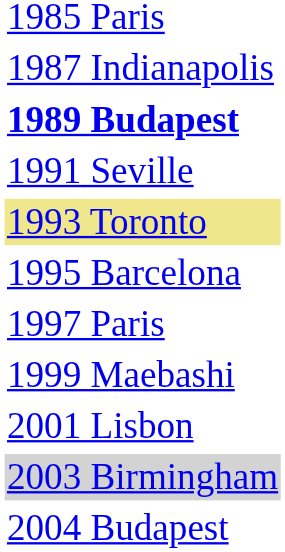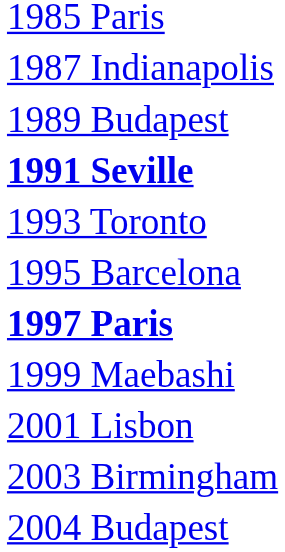(123, 119) bold -> (118, 119) normal
(100, 170) normal -> (100, 170) bold
(107, 221) khaki background -> (107, 221) no background
(86, 323) normal -> (90, 323) bold
(143, 476) lightgrey background -> (143, 476) no background
